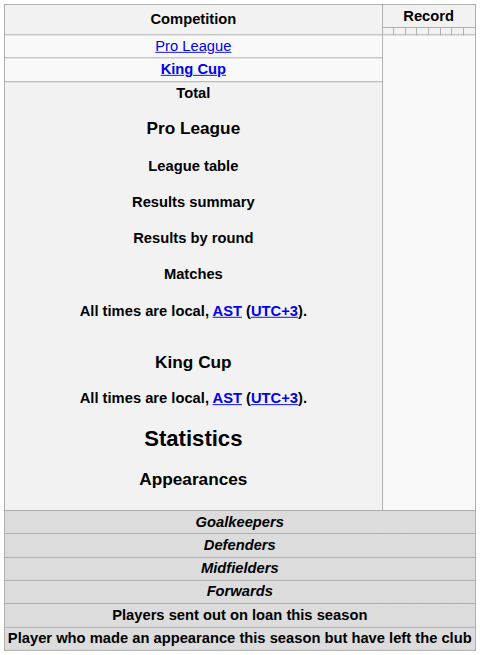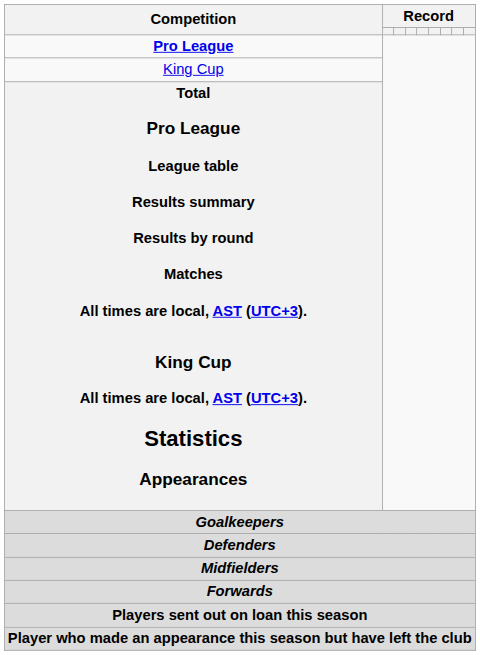(193, 46) normal -> (193, 46) bold
(193, 69) bold -> (193, 69) normal
